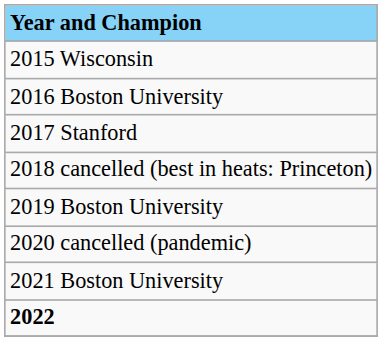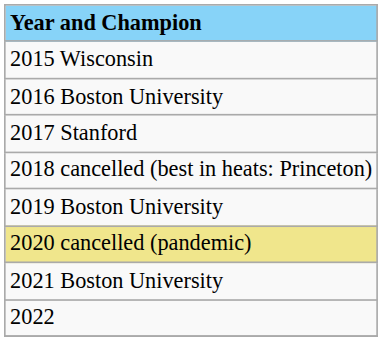(131, 243) no background -> (131, 243) khaki background
(32, 316) bold -> (32, 316) normal
